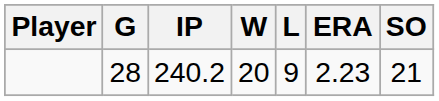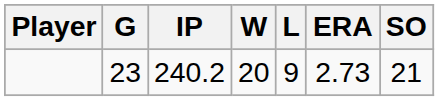(125, 71) 28 -> (125, 71) 23
(343, 71) 2.23 -> (343, 71) 2.73
